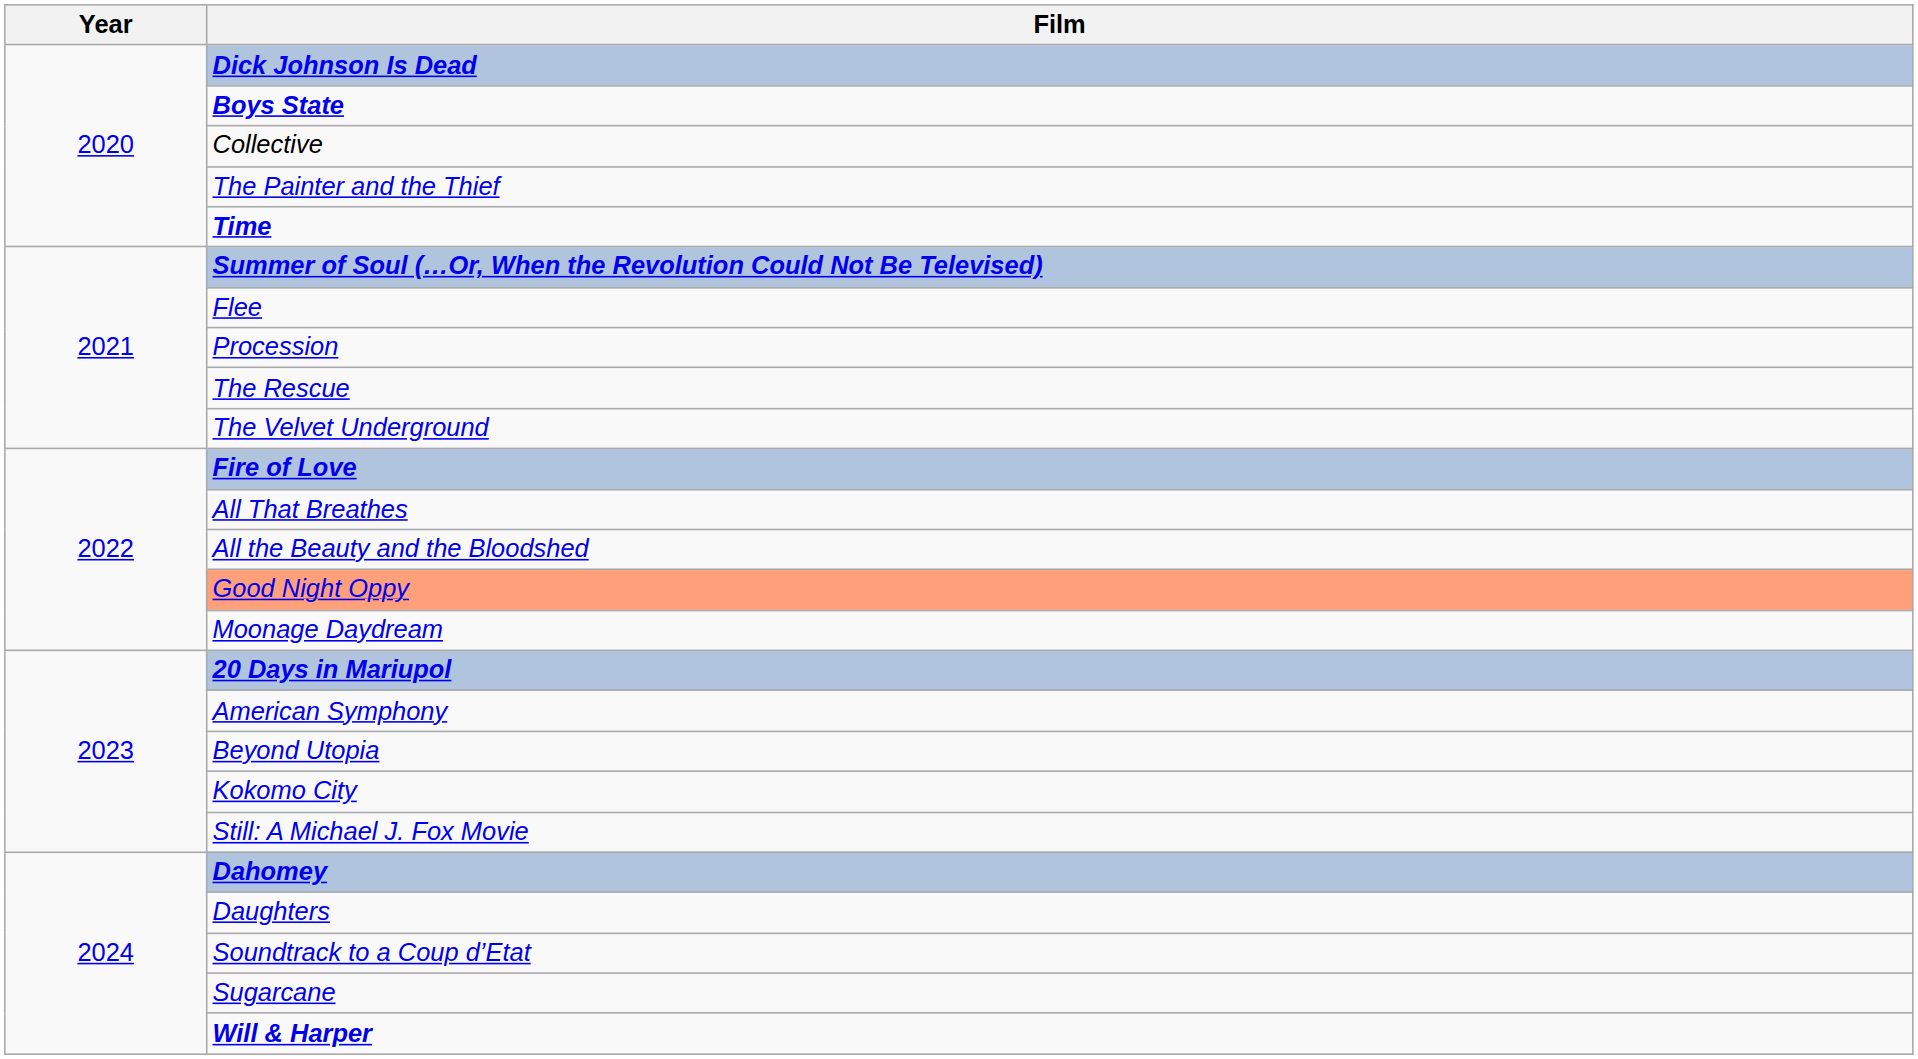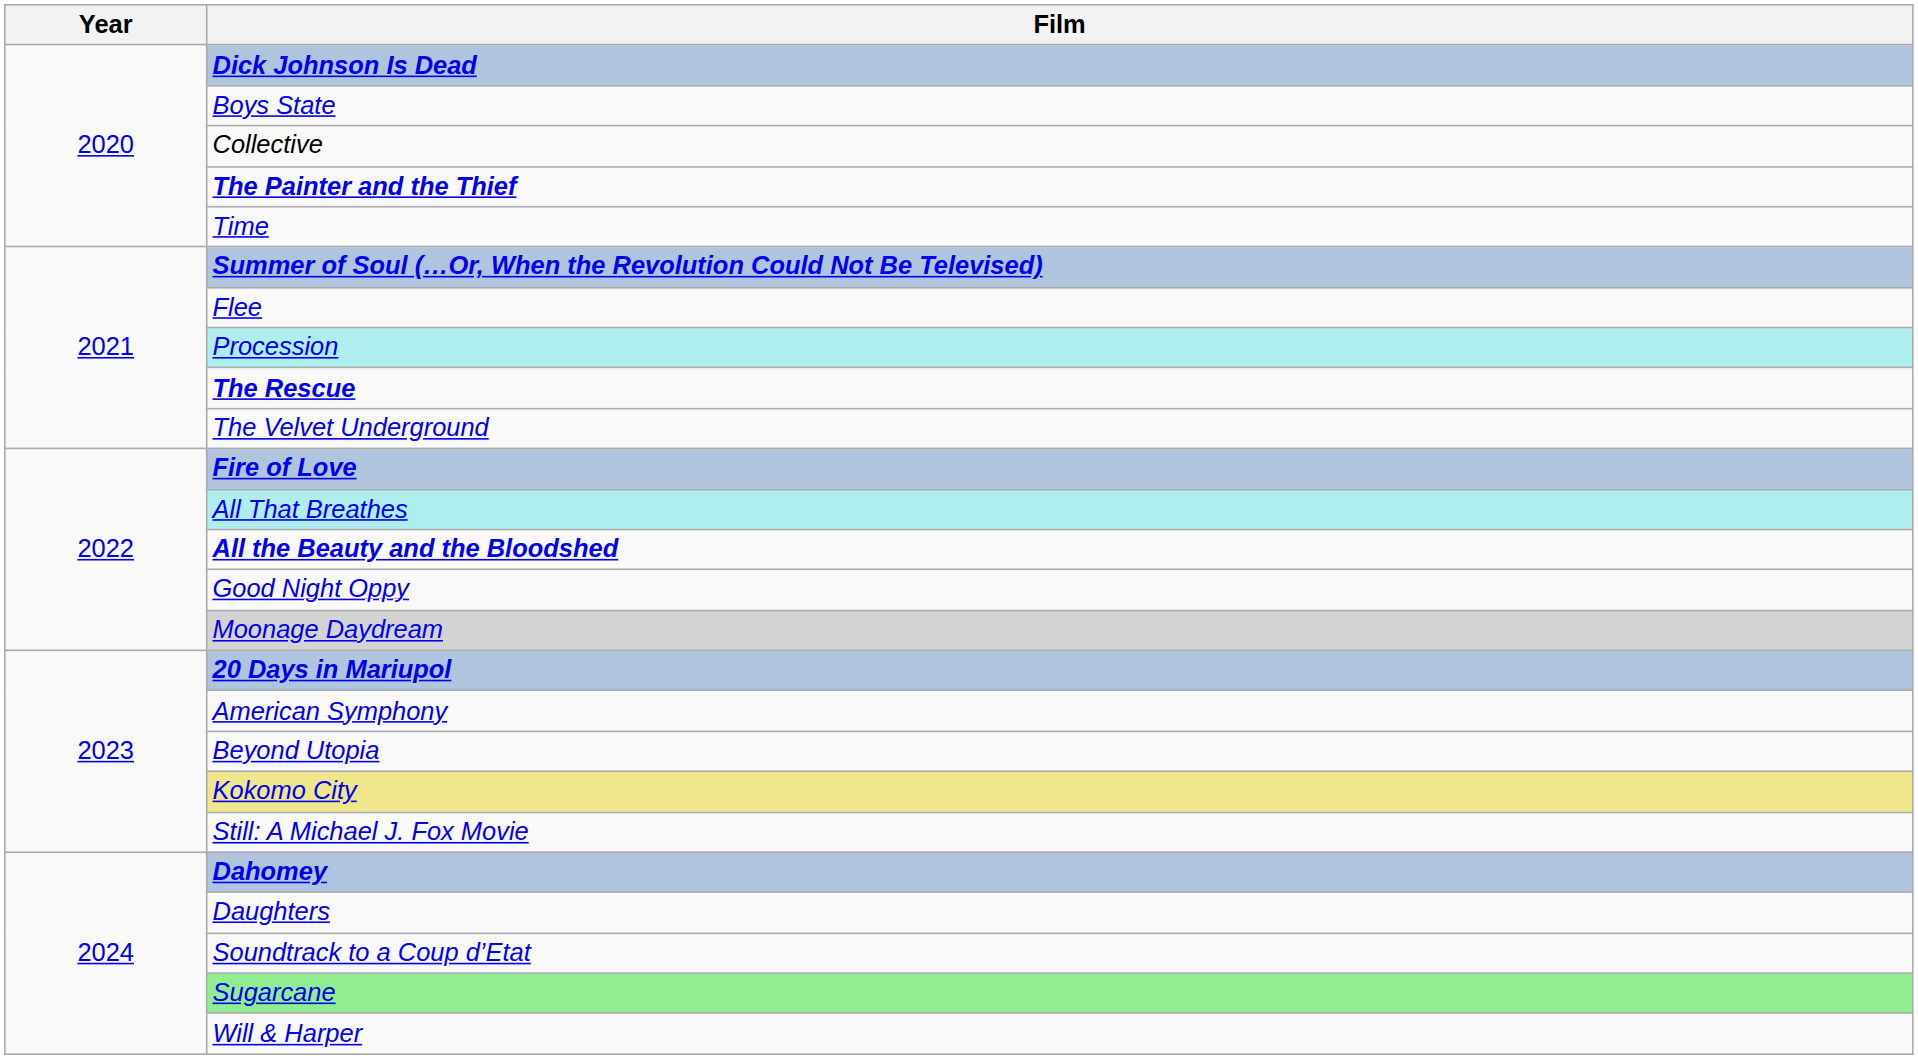(278, 105) bold -> (274, 105) normal
(356, 186) normal -> (364, 186) bold
(242, 226) bold -> (241, 226) normal
(275, 347) no background -> (275, 347) paleturquoise background
(281, 387) normal -> (284, 387) bold
(310, 508) no background -> (310, 508) paleturquoise background
(401, 549) normal -> (415, 549) bold
(311, 589) lightsalmon background -> (311, 589) no background
(328, 629) no background -> (328, 629) lightgrey background
(285, 791) no background -> (285, 791) khaki background
(274, 992) no background -> (274, 992) lightgreen background
(292, 1033) bold -> (287, 1033) normal
